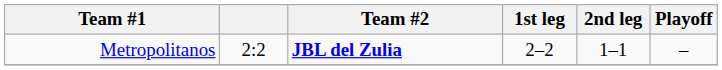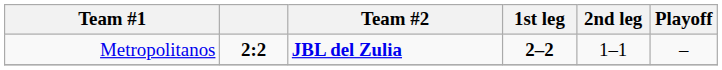(254, 49) normal -> (254, 49) bold
(539, 49) normal -> (539, 49) bold
